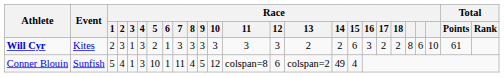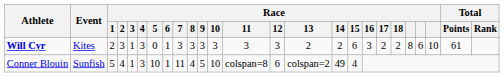(155, 46) 2 -> (155, 46) 0
(215, 63) 12 -> (215, 63) 10
